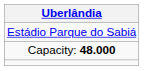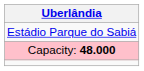(72, 50) no background -> (72, 50) pink background
